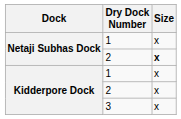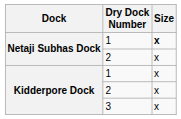(156, 41) normal -> (157, 41) bold
(157, 57) bold -> (156, 57) normal
